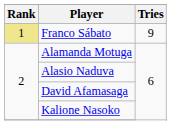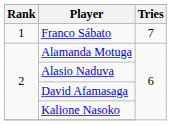(21, 33) khaki background -> (21, 33) no background
(151, 33) 9 -> (151, 33) 7
